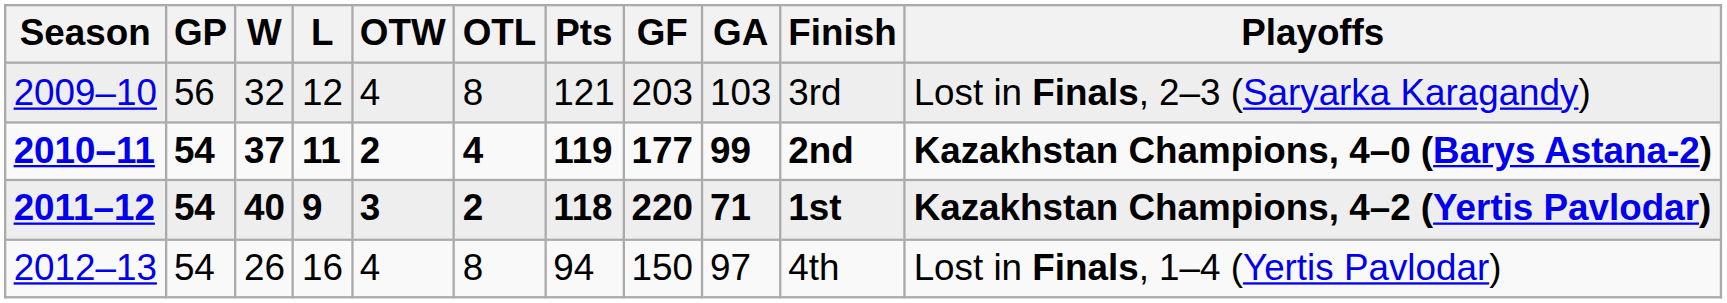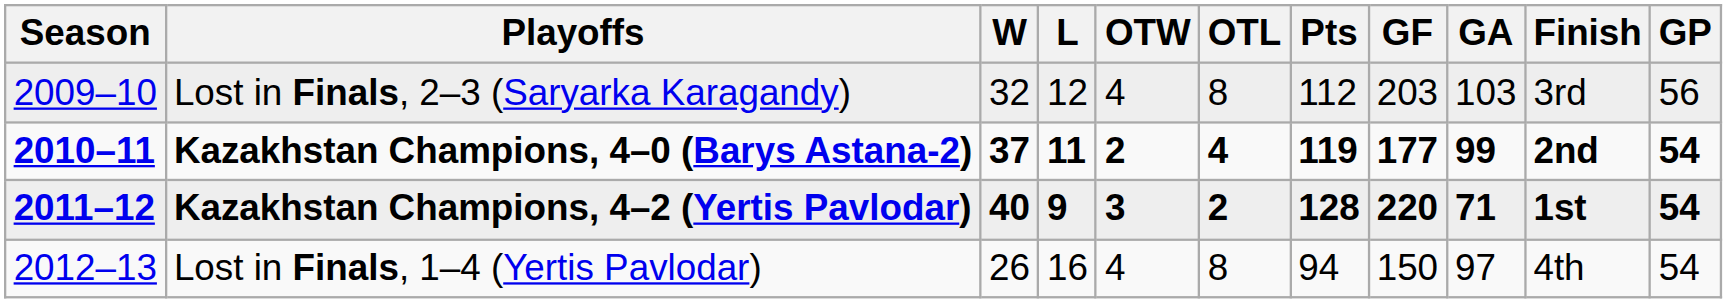columns swapped: (200, 33) <-> (1313, 33)
(584, 92) 121 -> (1328, 92) 112
(583, 208) 118 -> (1329, 208) 128
